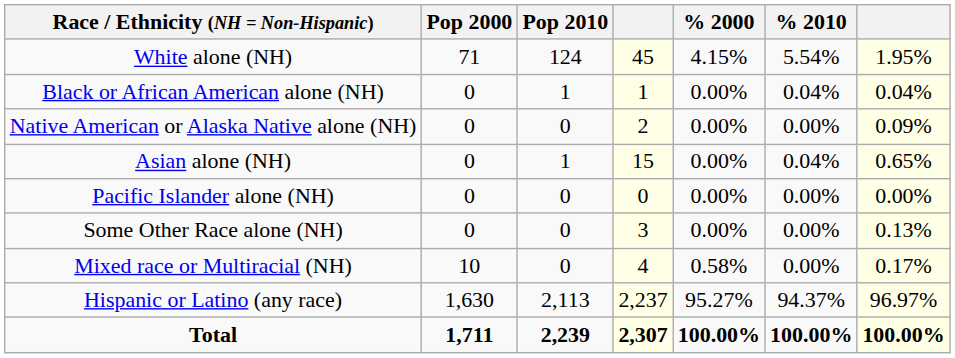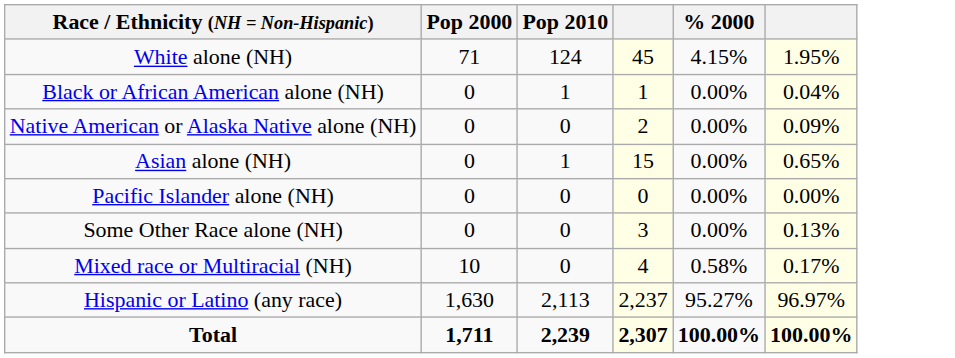- column: (811, 21)
